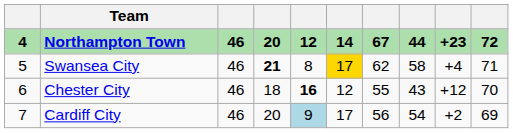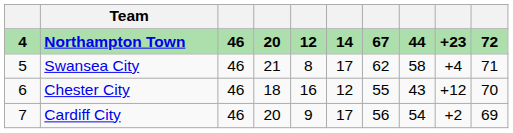(272, 66) bold -> (272, 66) normal
(345, 66) gold background -> (345, 66) no background
(308, 90) bold -> (308, 90) normal
(308, 115) lightblue background -> (308, 115) no background
